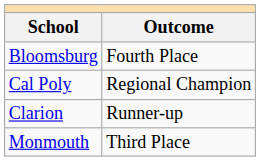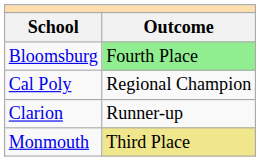(152, 55) no background -> (152, 55) lightgreen background
(148, 141) no background -> (148, 141) khaki background
